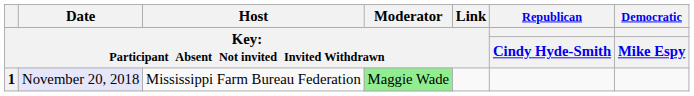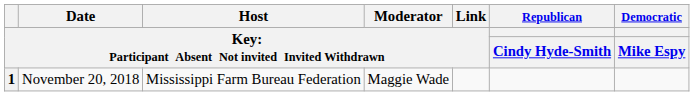(81, 79) lavender background -> (81, 79) no background
(408, 79) lightgreen background -> (408, 79) no background
